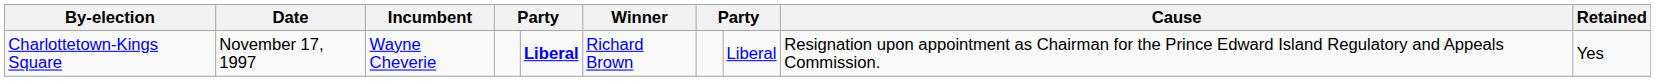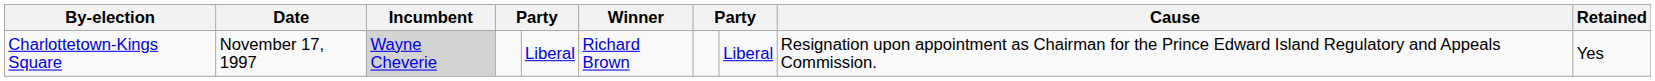(403, 53) no background -> (404, 53) lightgrey background
(551, 53) bold -> (550, 53) normal
